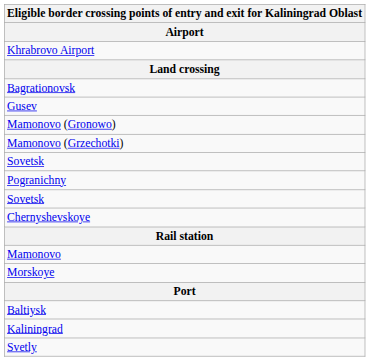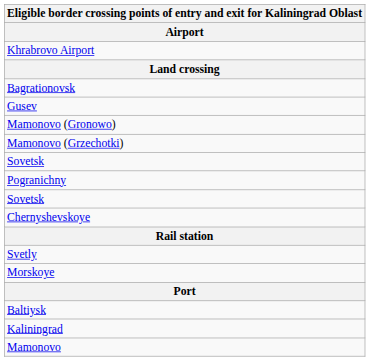(34, 254) Mamonovo -> (22, 254) Svetly
(22, 347) Svetly -> (34, 347) Mamonovo
